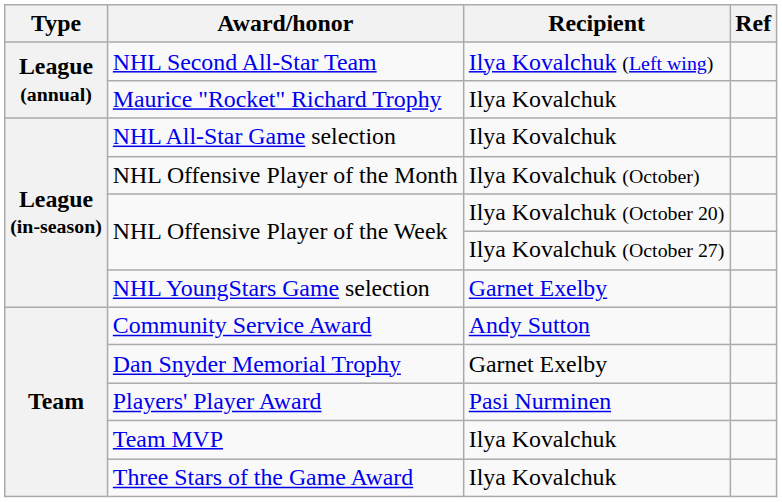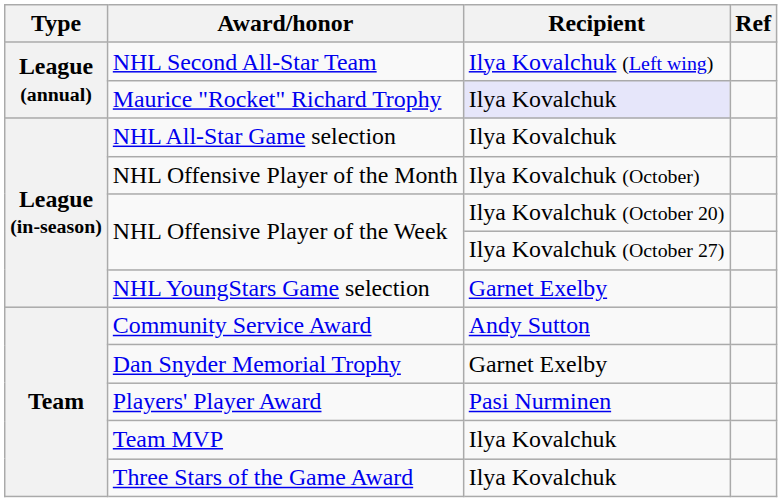(543, 99) no background -> (543, 99) lavender background
